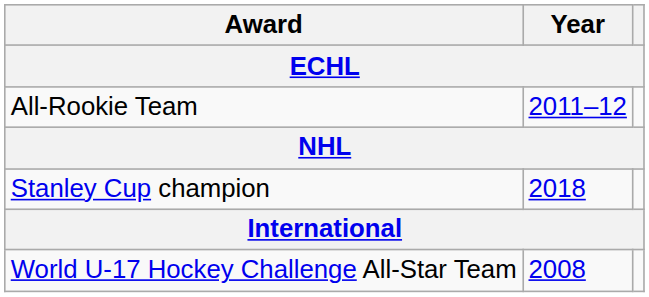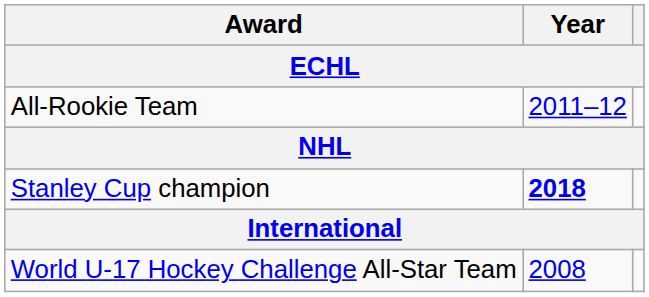(557, 188) normal -> (557, 188) bold
